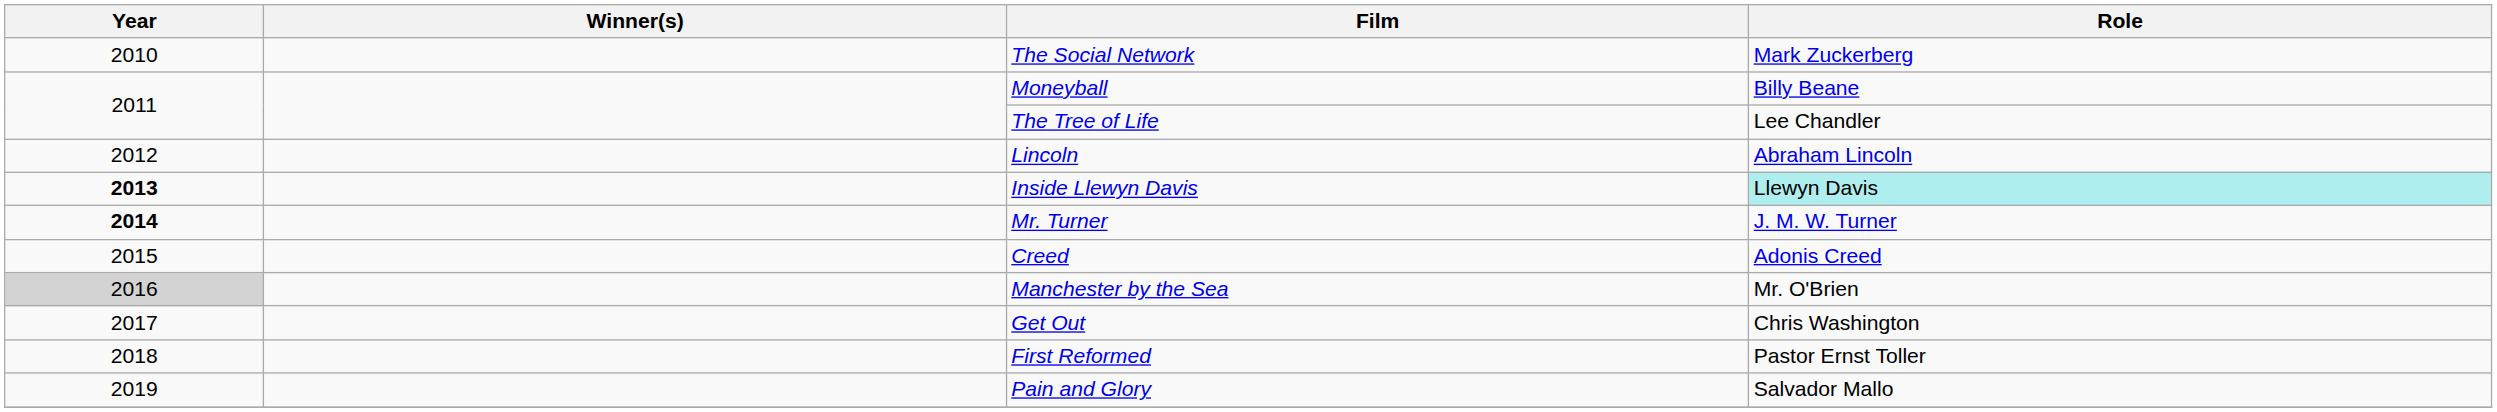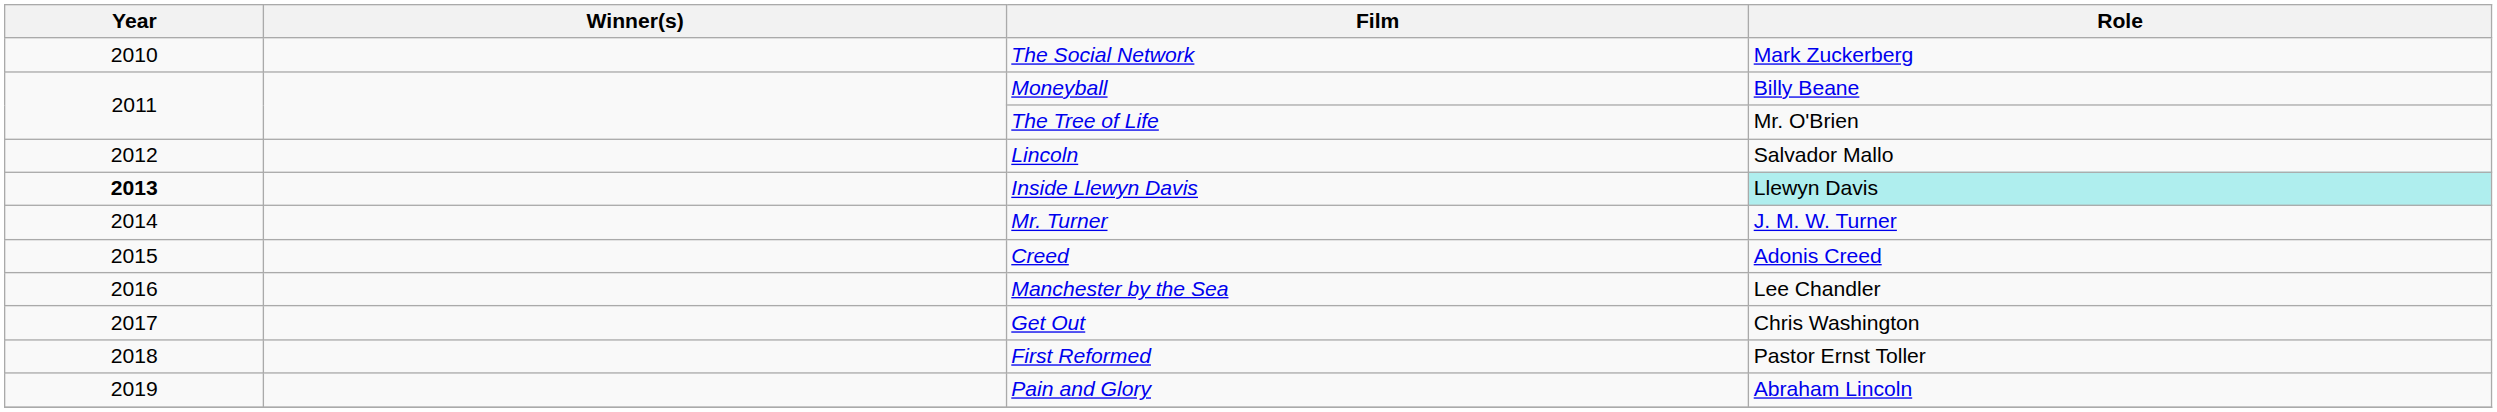(1817, 121) Lee Chandler -> (1806, 121) Mr. O'Brien
(1833, 155) Abraham Lincoln -> (1824, 155) Salvador Mallo
(134, 222) bold -> (134, 222) normal
(134, 289) lightgrey background -> (134, 289) no background
(1806, 289) Mr. O'Brien -> (1817, 289) Lee Chandler
(1824, 389) Salvador Mallo -> (1833, 389) Abraham Lincoln
